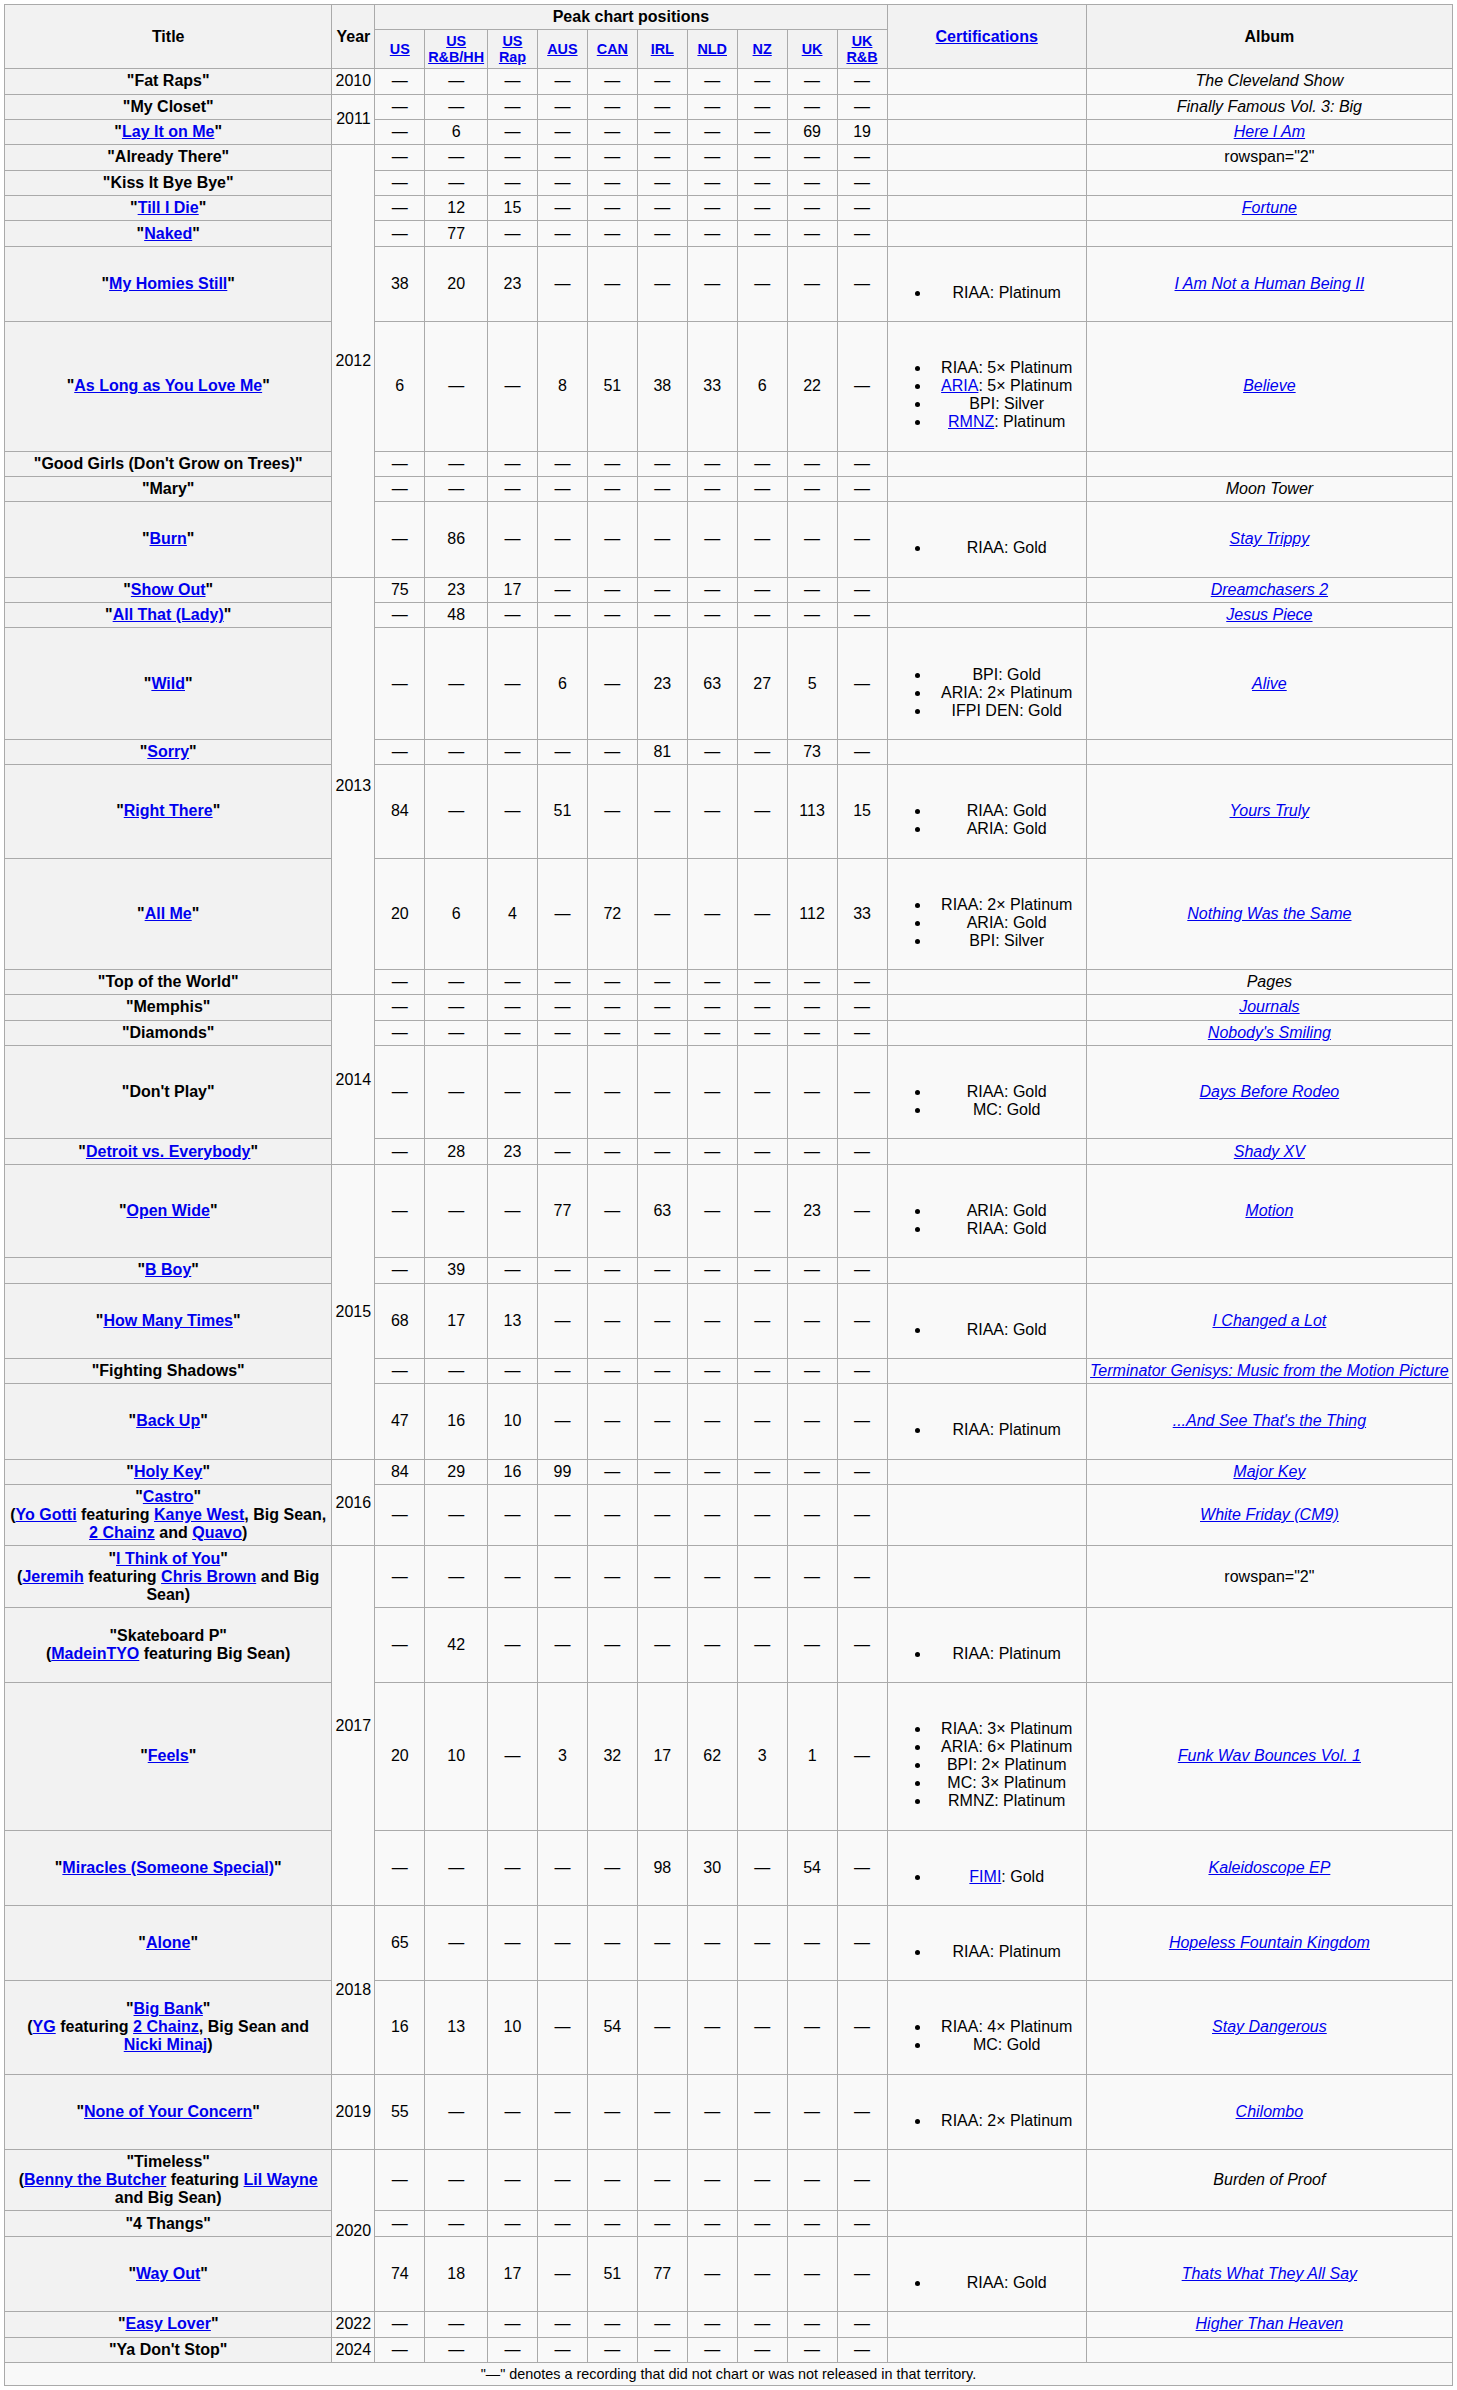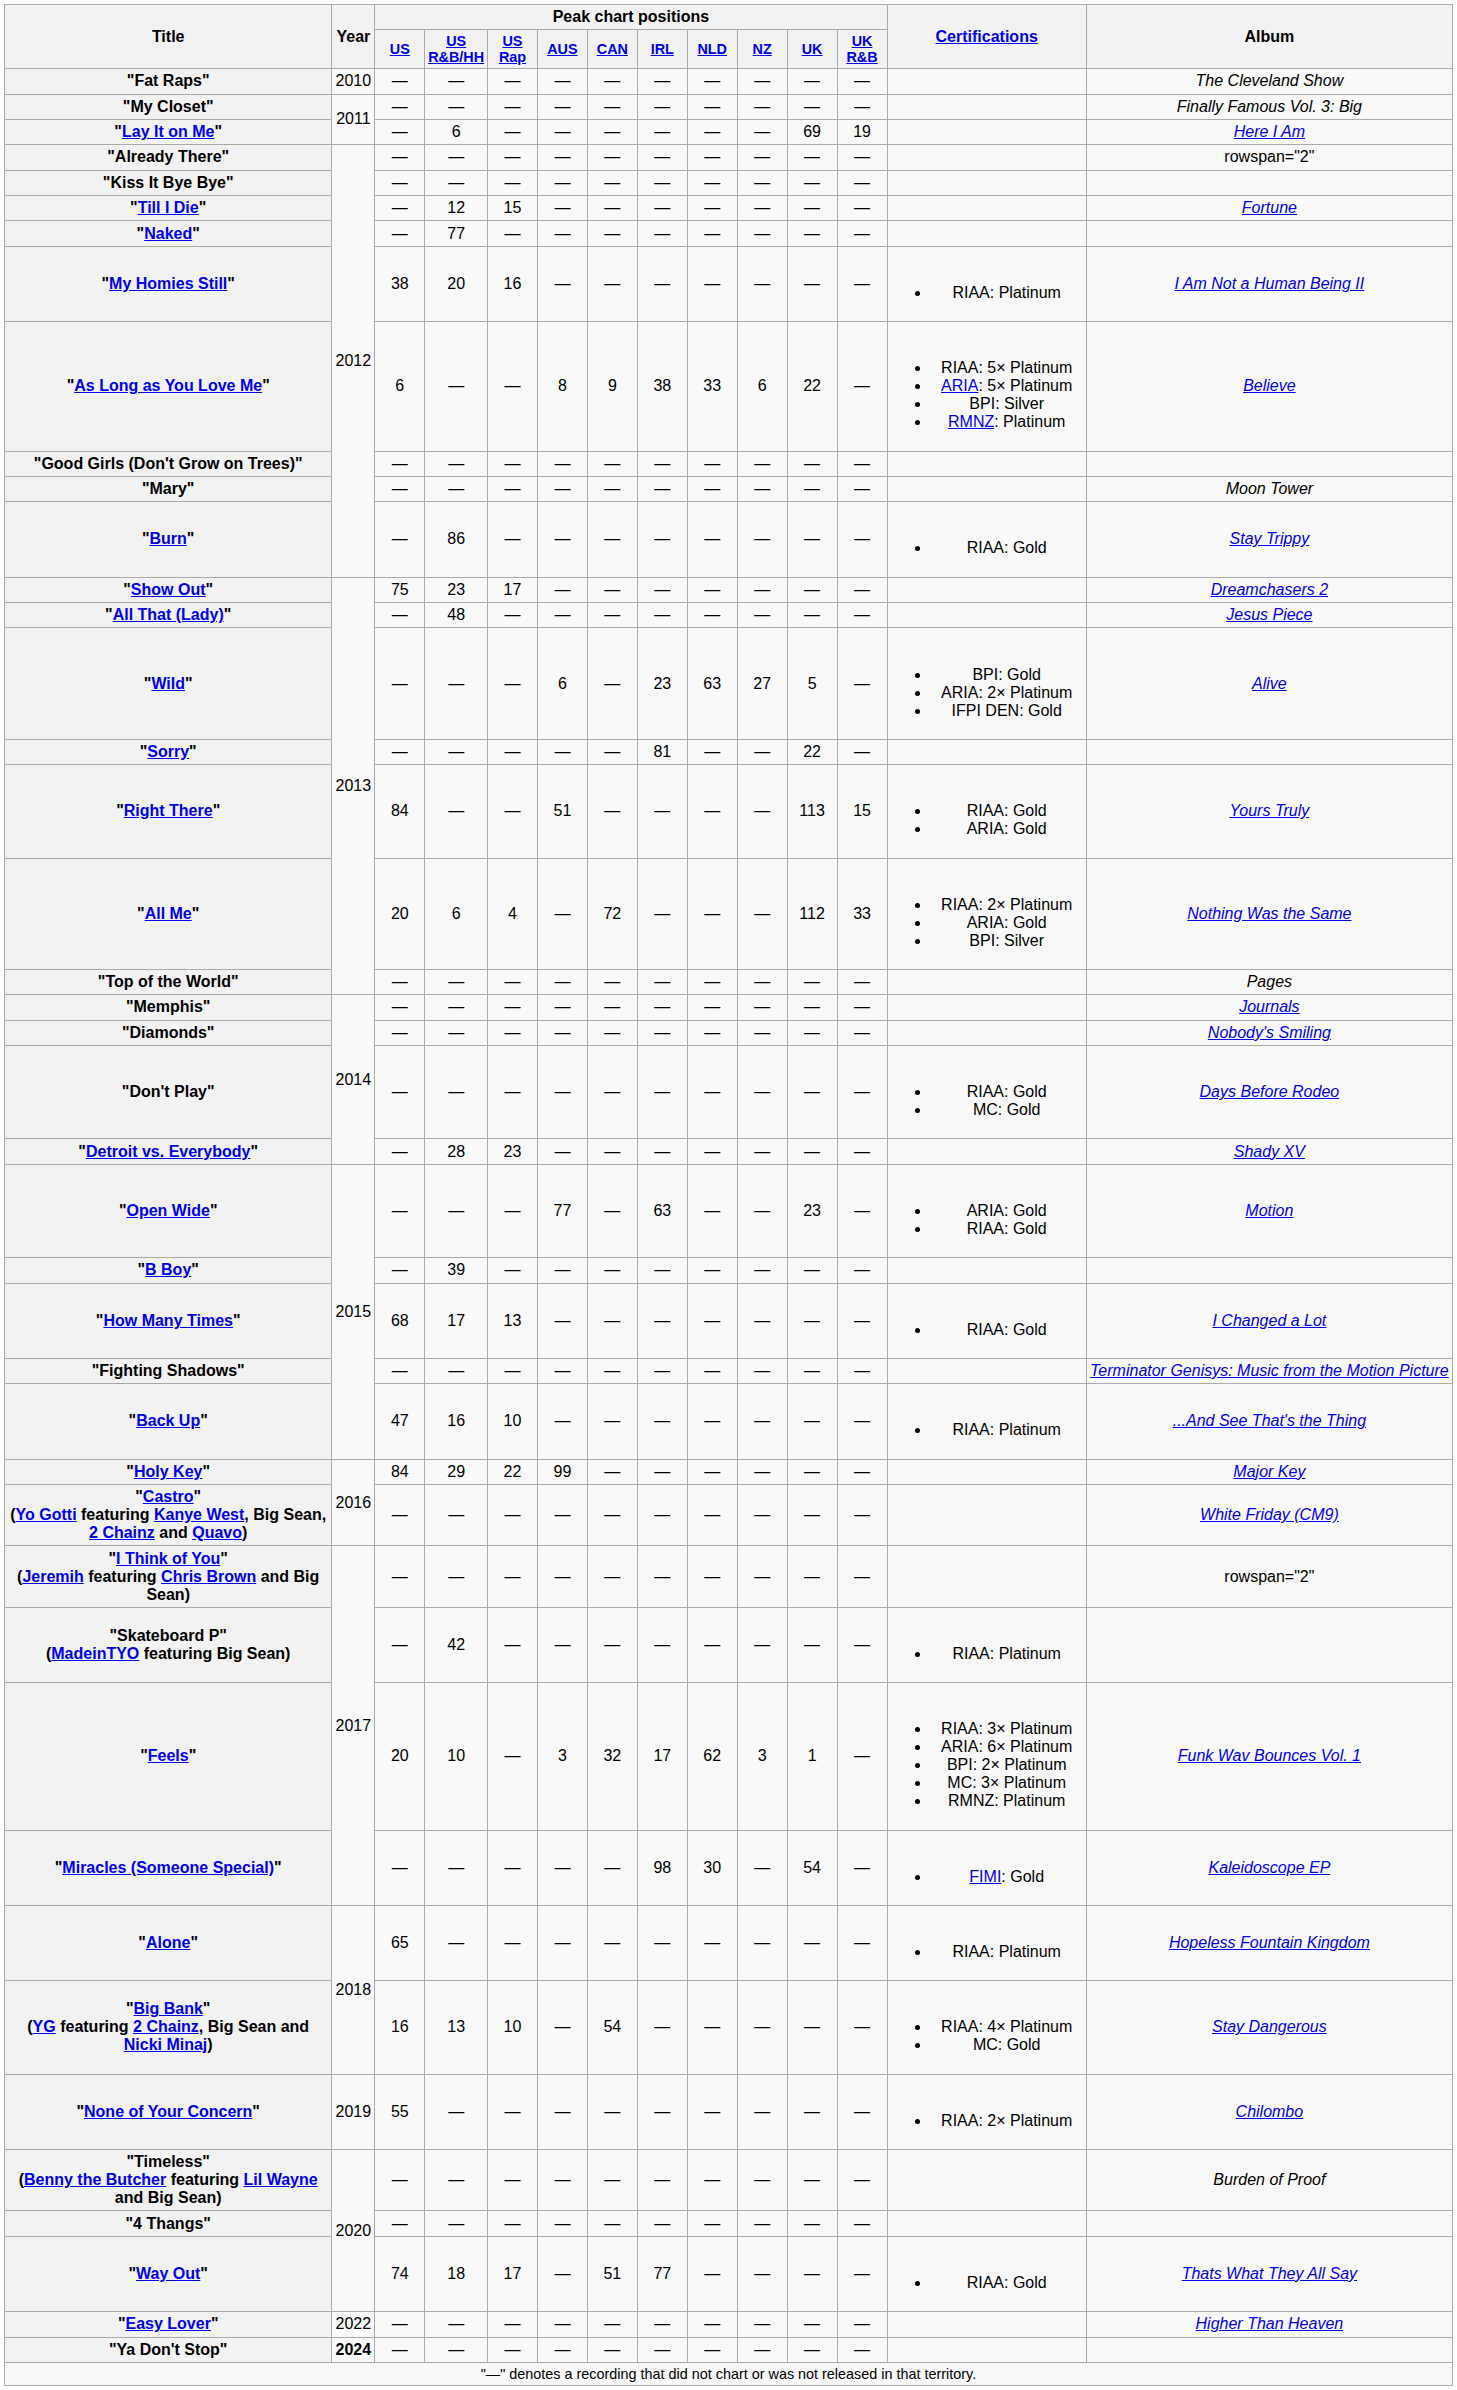(512, 283) 23 -> (512, 283) 16
(612, 386) 51 -> (612, 386) 9
(812, 751) 73 -> (812, 751) 22
(512, 1471) 16 -> (512, 1471) 22
(353, 2349) normal -> (353, 2349) bold
